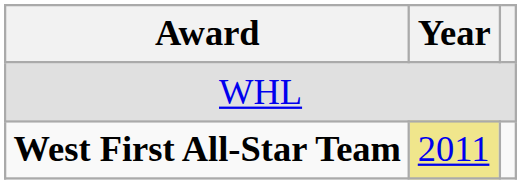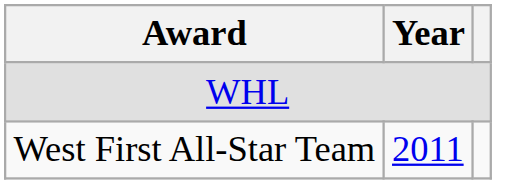(207, 149) bold -> (194, 149) normal
(454, 149) khaki background -> (428, 149) no background
